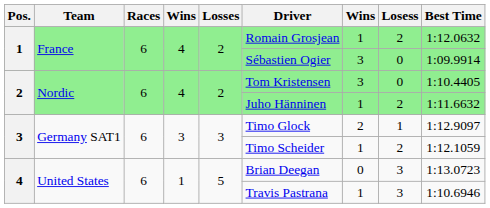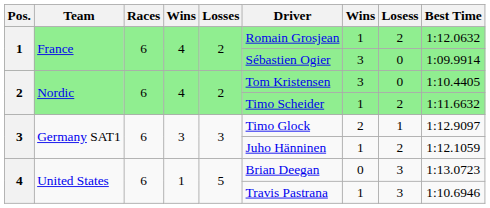(286, 103) Juho Hänninen -> (285, 103) Timo Scheider
(285, 148) Timo Scheider -> (286, 148) Juho Hänninen
